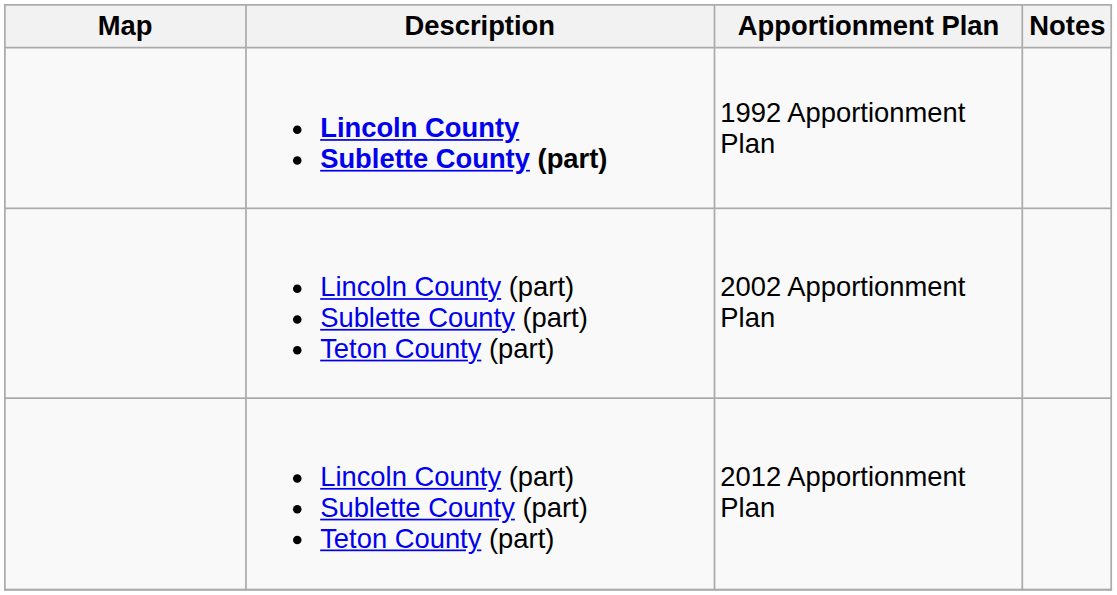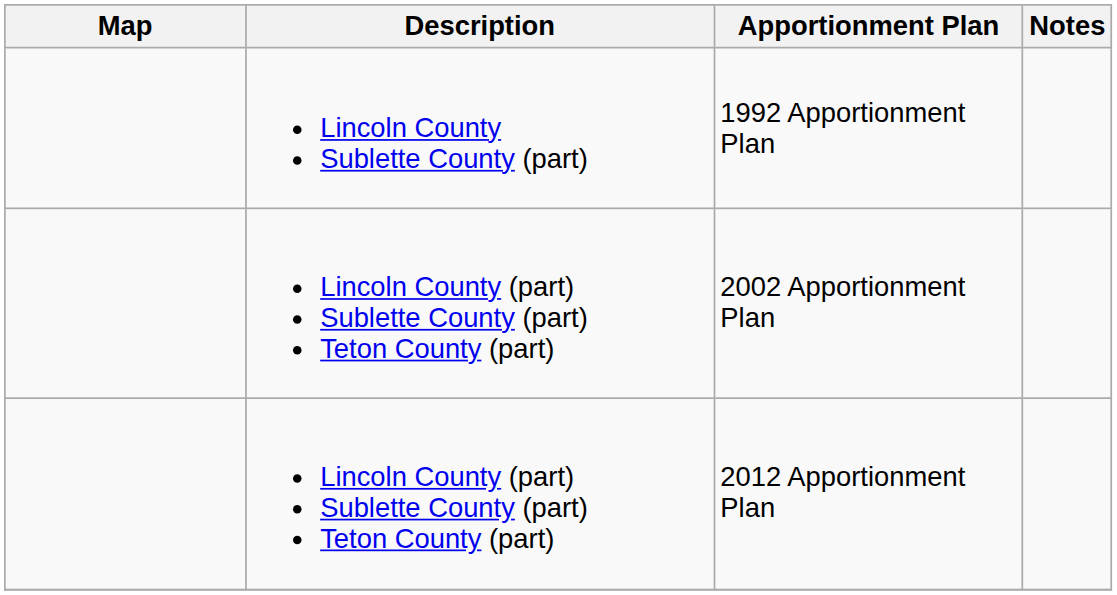(480, 143) bold -> (480, 143) normal
